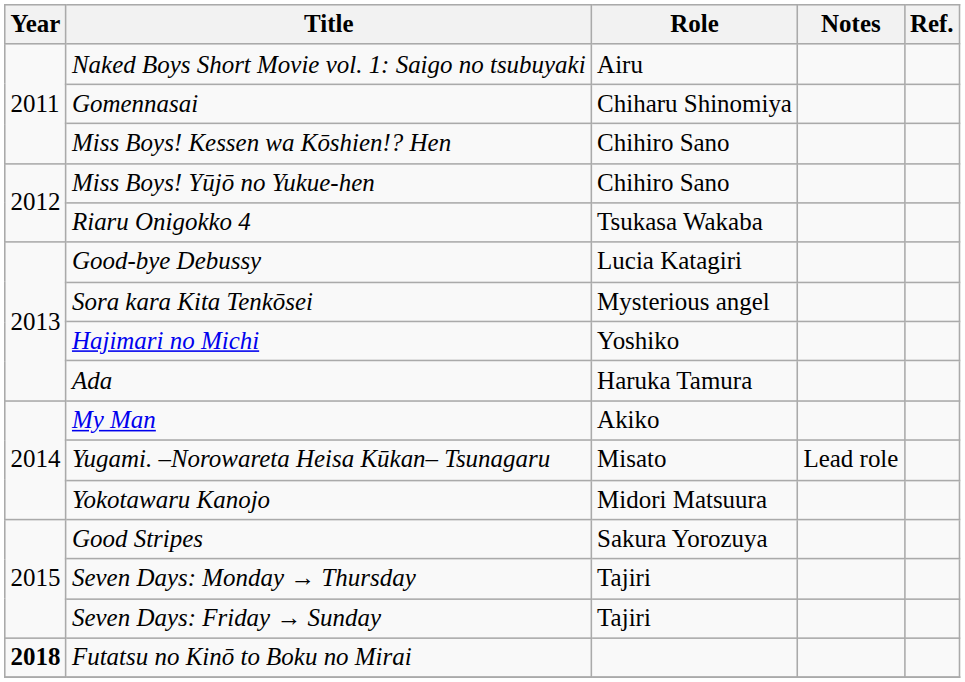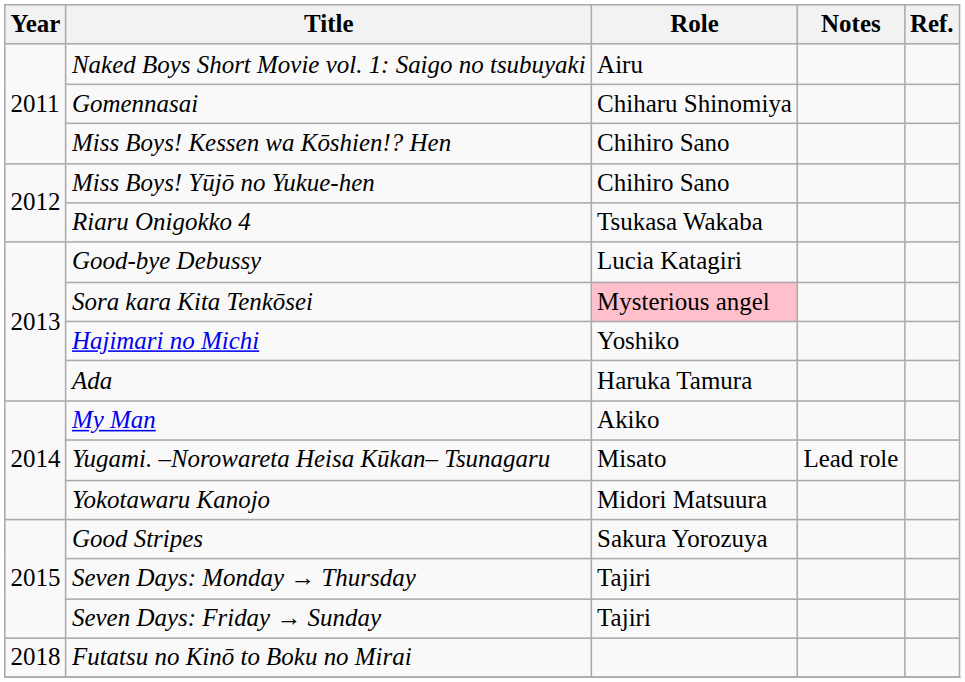(683, 301) no background -> (683, 301) pink background
(35, 657) bold -> (35, 657) normal
